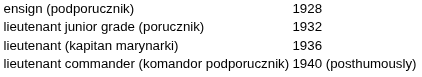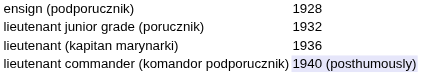(354, 63) no background -> (354, 63) lavender background
